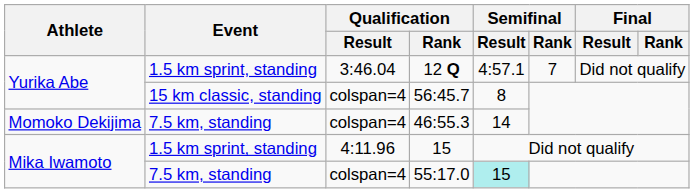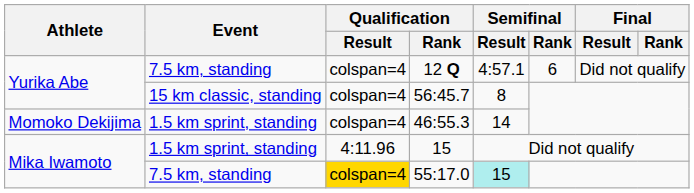(233, 69) 1.5 km sprint, standing -> (210, 69) 7.5 km, standing
(368, 69) 3:46.04 -> (368, 69) colspan=4
(552, 69) 7 -> (552, 69) 6
(210, 122) 7.5 km, standing -> (233, 122) 1.5 km sprint, standing
(368, 175) no background -> (368, 175) gold background
